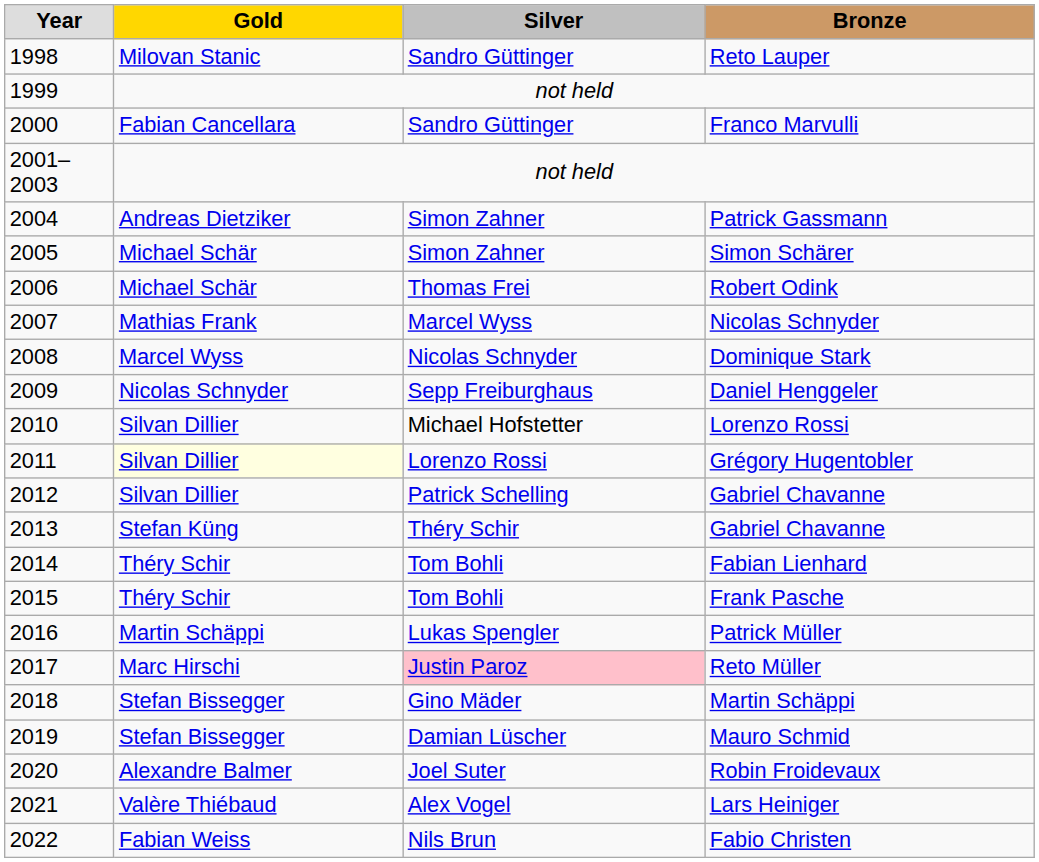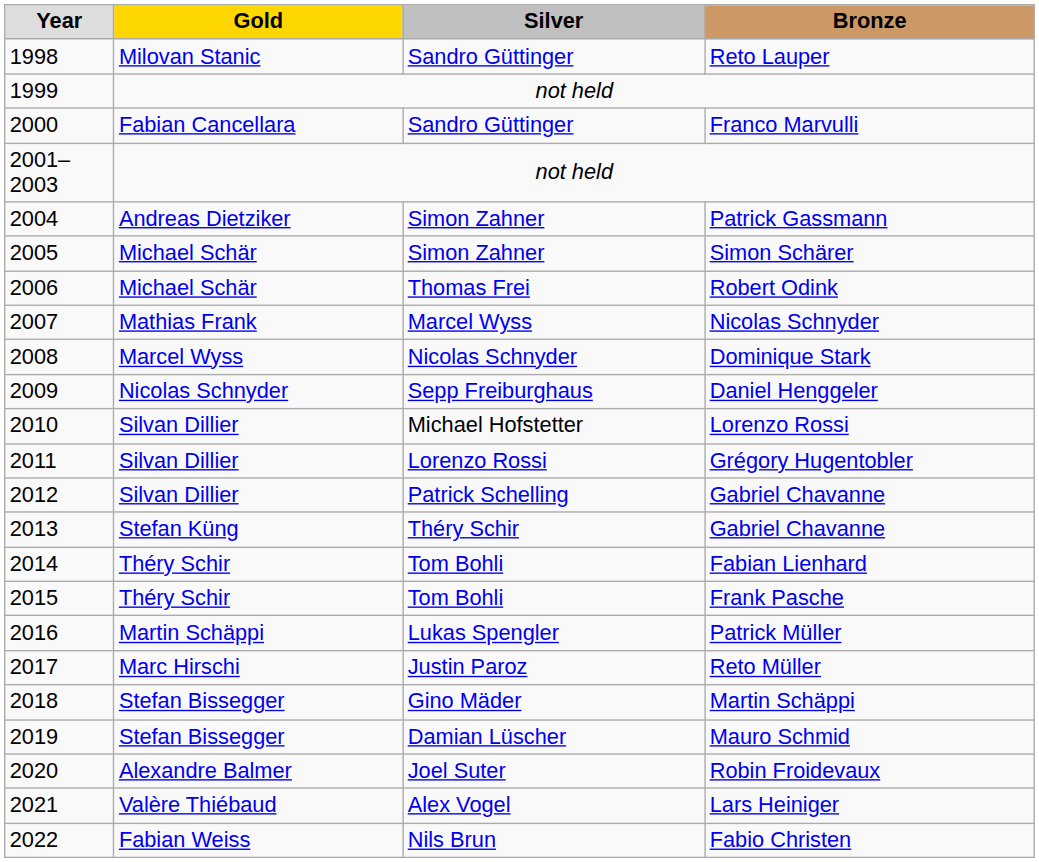(179, 460) lightyellow background -> (179, 460) no background
(468, 667) pink background -> (468, 667) no background
